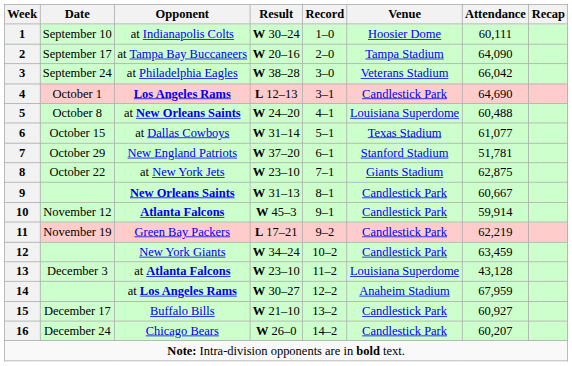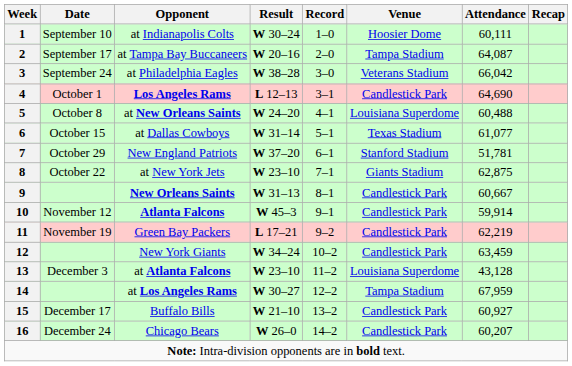(495, 53) 64,090 -> (495, 53) 64,087
(405, 291) Anaheim Stadium -> (405, 291) Tampa Stadium
